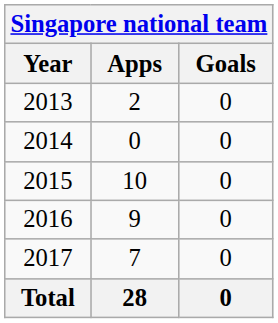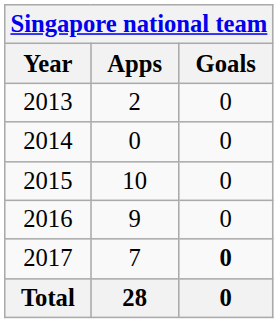(226, 258) normal -> (226, 258) bold
